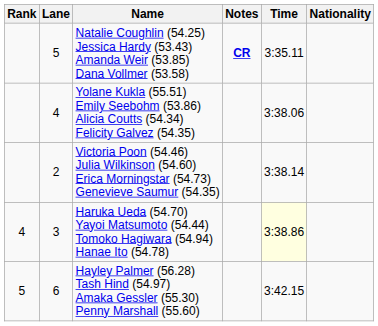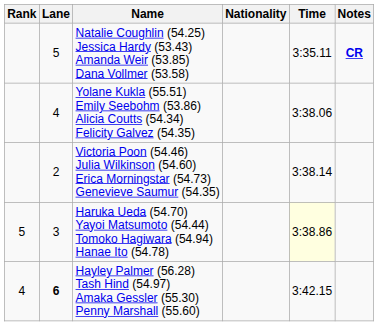columns swapped: (340, 14) <-> (242, 14)
(22, 231) 4 -> (22, 231) 5
(22, 291) 5 -> (22, 291) 4
(56, 291) normal -> (56, 291) bold
